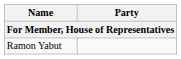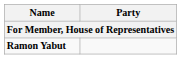(34, 46) normal -> (36, 46) bold
